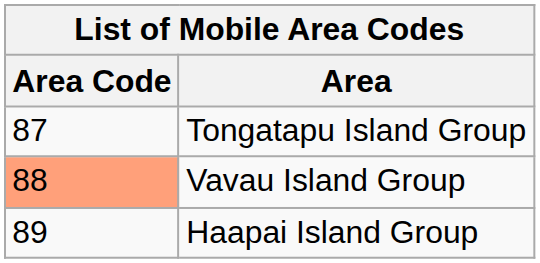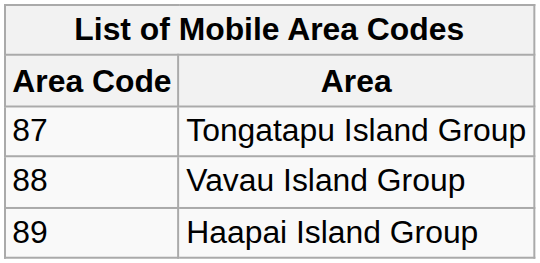(30, 181) lightsalmon background -> (30, 181) no background
